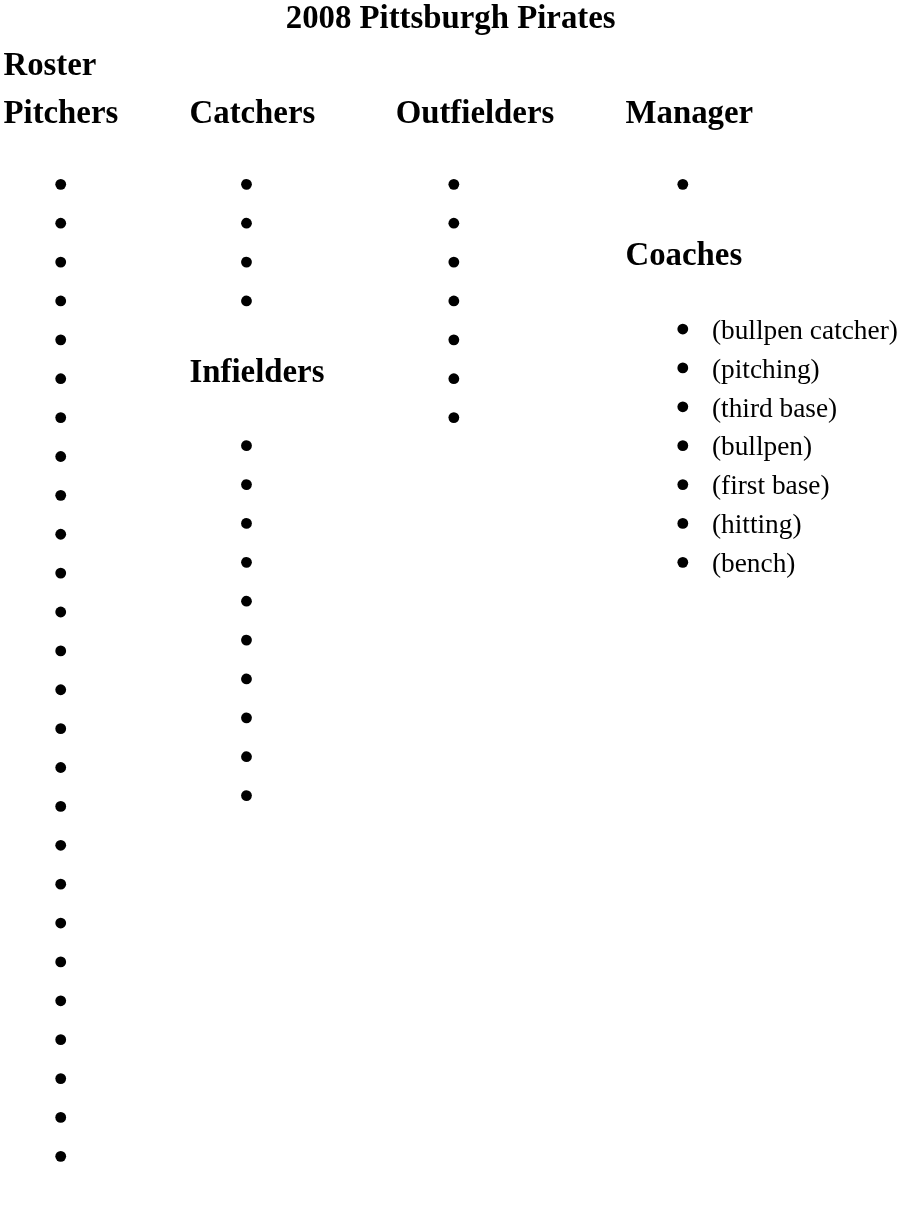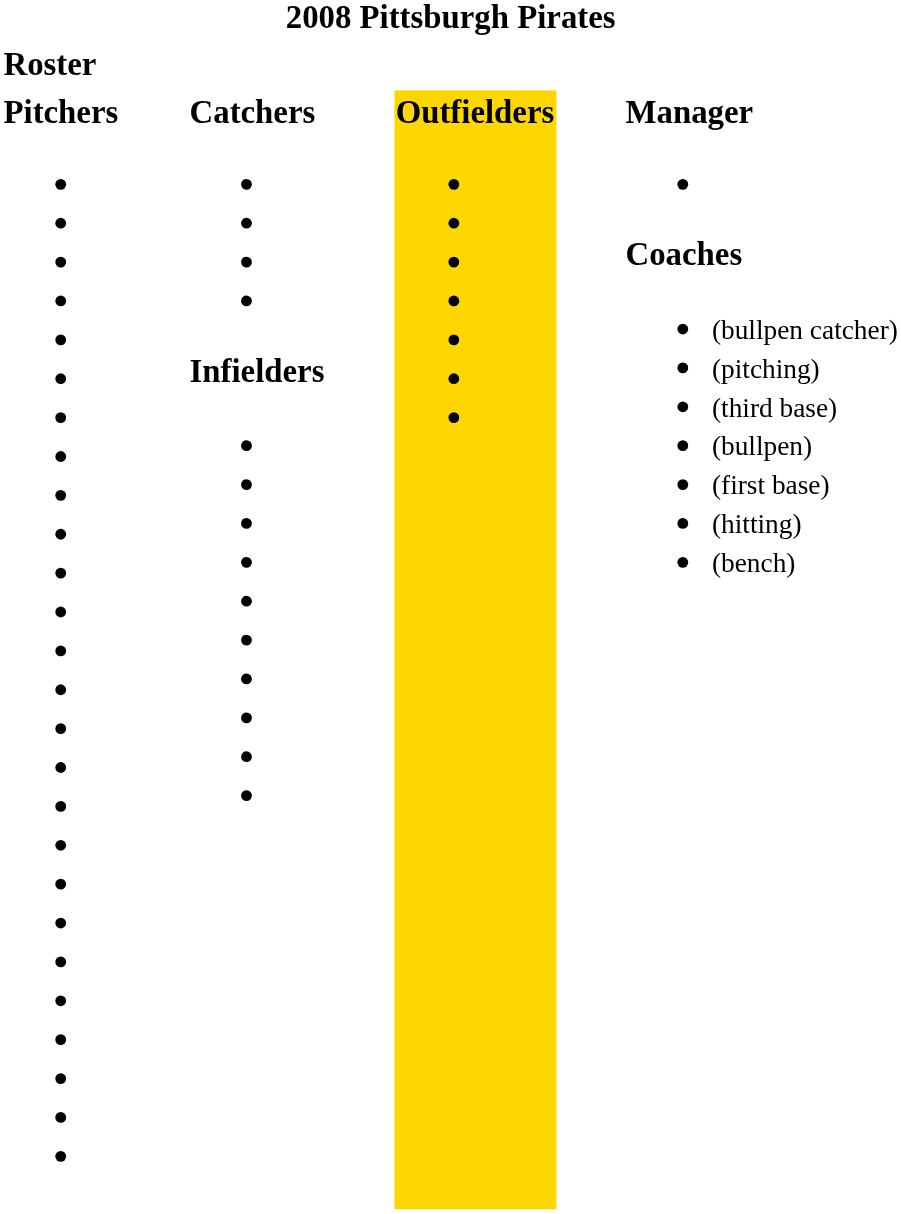(475, 264) no background -> (475, 264) gold background
